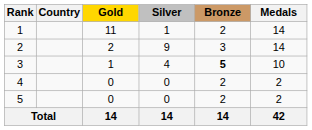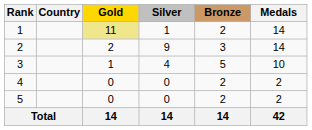(111, 30) no background -> (111, 30) khaki background
(223, 64) bold -> (223, 64) normal
